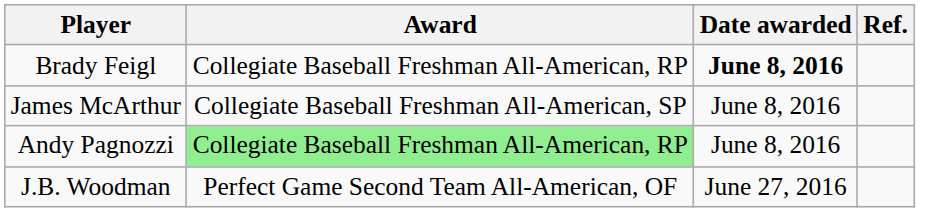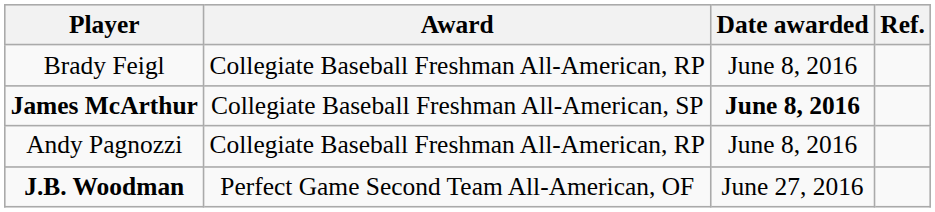(776, 65) bold -> (793, 65) normal
(96, 105) normal -> (104, 105) bold
(776, 105) normal -> (793, 105) bold
(440, 145) lightgreen background -> (457, 145) no background
(96, 186) normal -> (104, 186) bold
